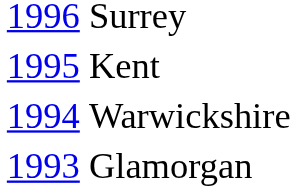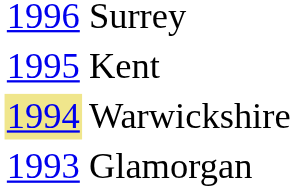(43, 116) no background -> (43, 116) khaki background
